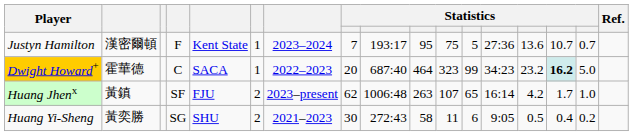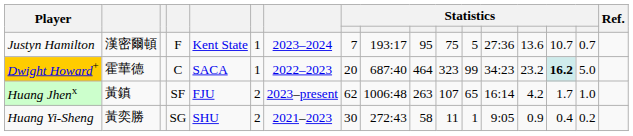(475, 118) 6 -> (475, 118) 1
(535, 118) 0.5 -> (535, 118) 0.9
